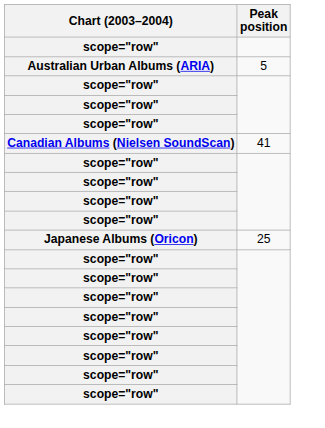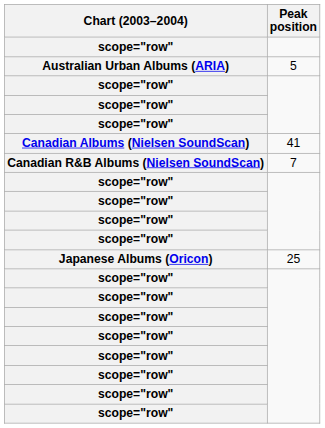+ row: (136, 162)
